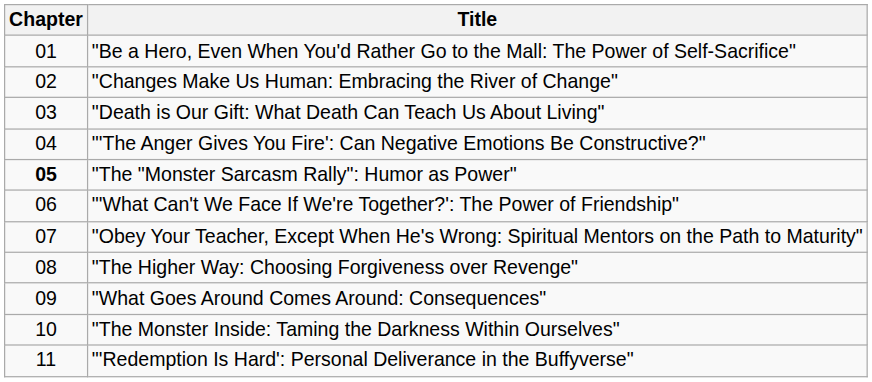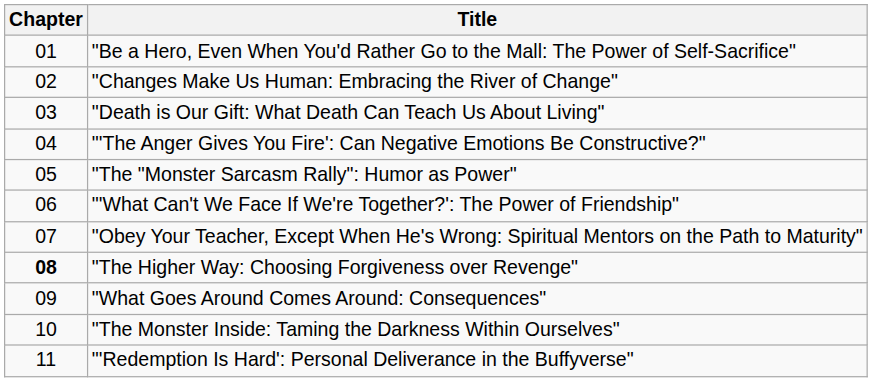(46, 174) bold -> (46, 174) normal
(46, 267) normal -> (46, 267) bold
